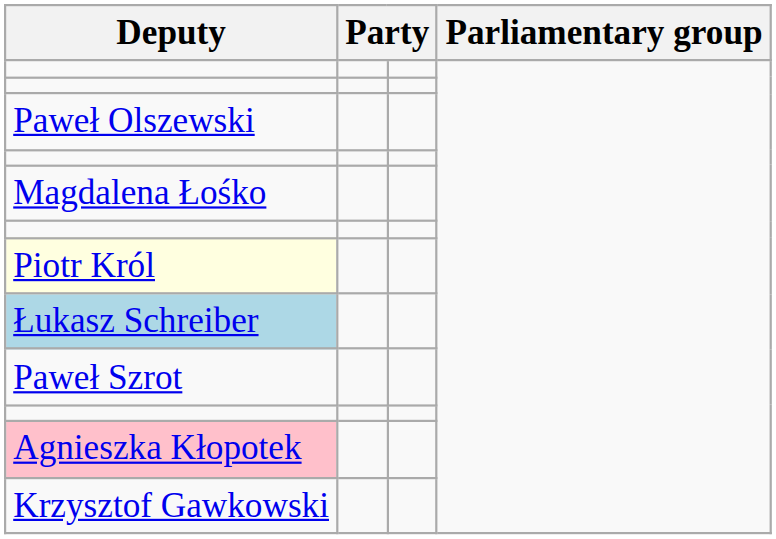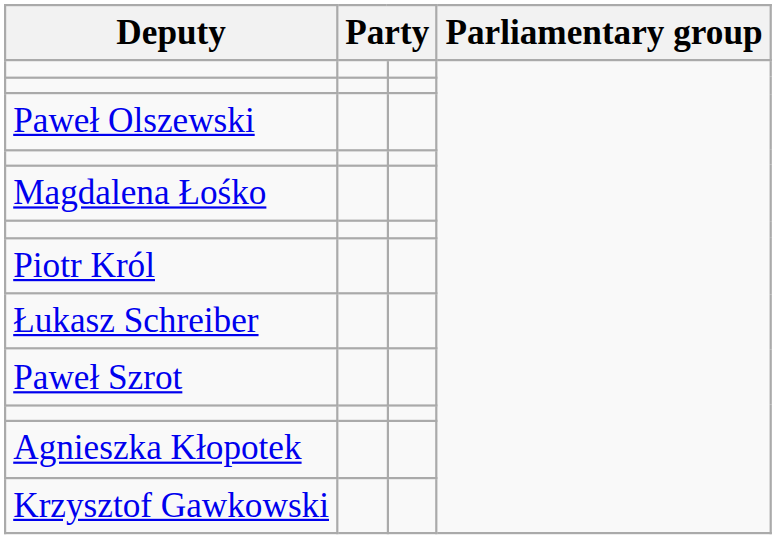(84, 264) lightyellow background -> (84, 264) no background
(136, 320) lightblue background -> (136, 320) no background
(157, 448) pink background -> (157, 448) no background
